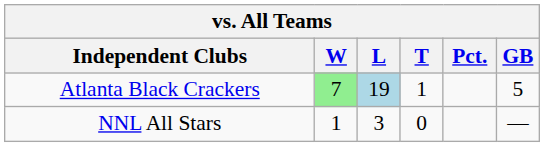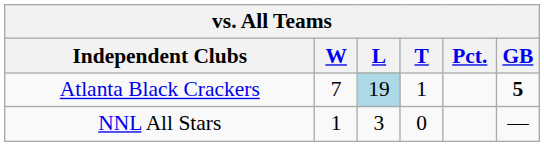(336, 89) lightgreen background -> (336, 89) no background
(518, 89) normal -> (518, 89) bold
